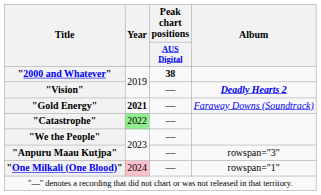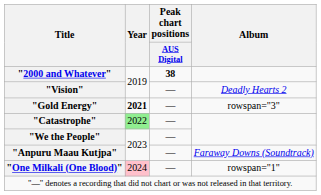(254, 89) bold -> (254, 89) normal
(254, 105) Faraway Downs (Soundtrack) -> (254, 105) rowspan="3"
(254, 152) rowspan="3" -> (254, 152) Faraway Downs (Soundtrack)
